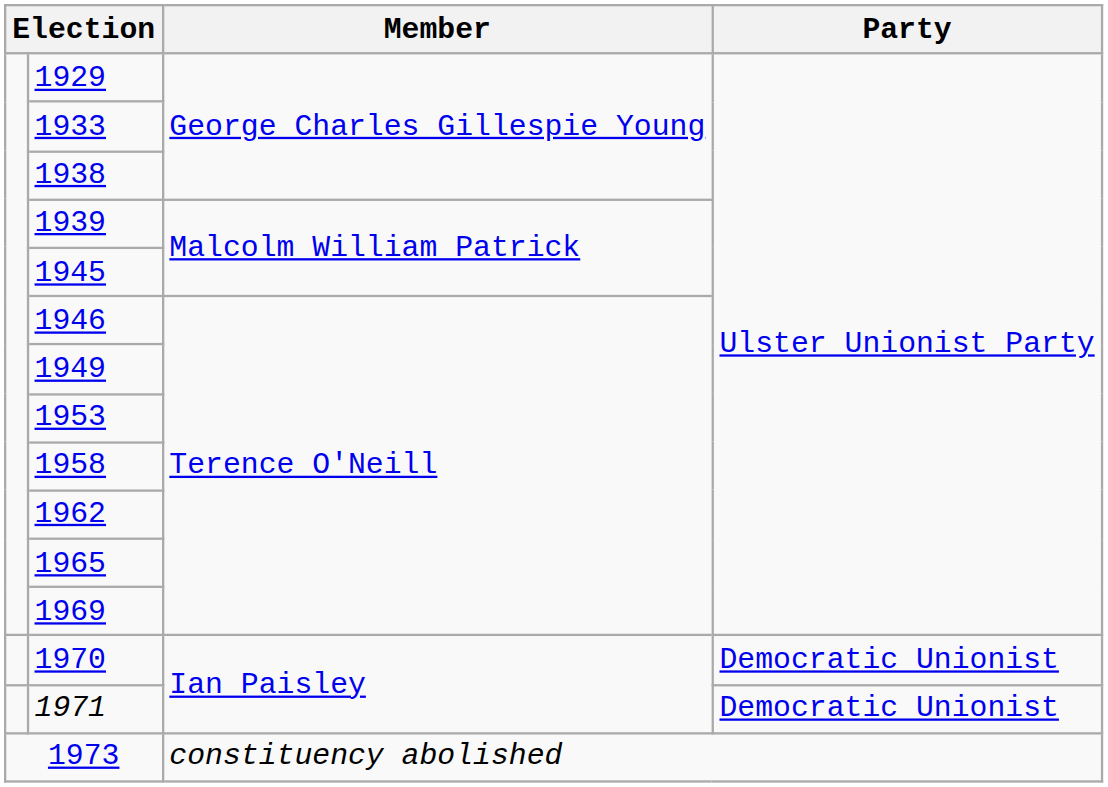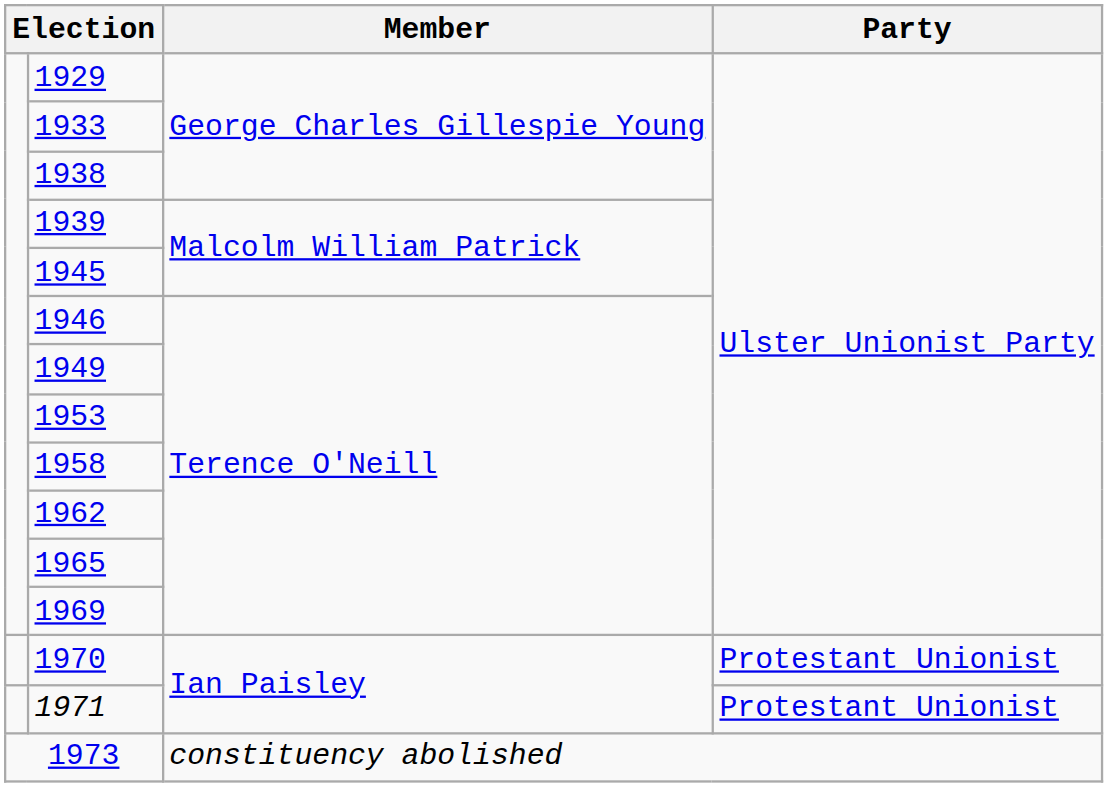(889, 660) Democratic Unionist -> (889, 660) Protestant Unionist
(889, 709) Democratic Unionist -> (889, 709) Protestant Unionist
